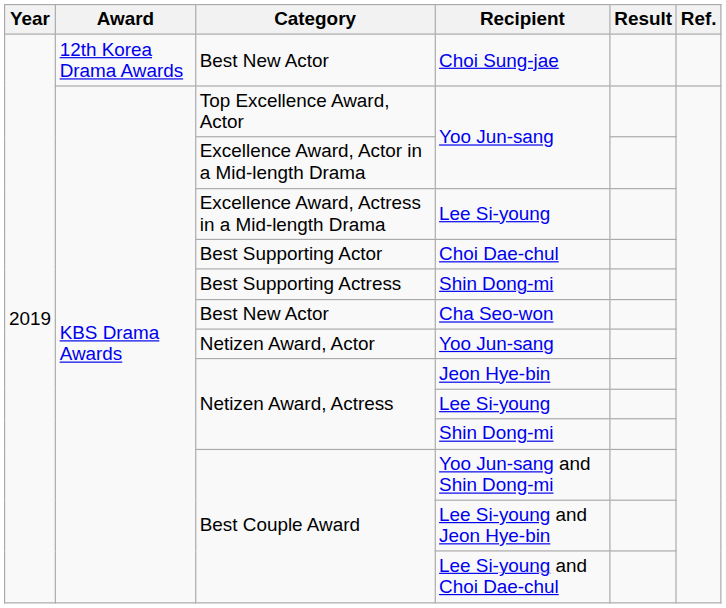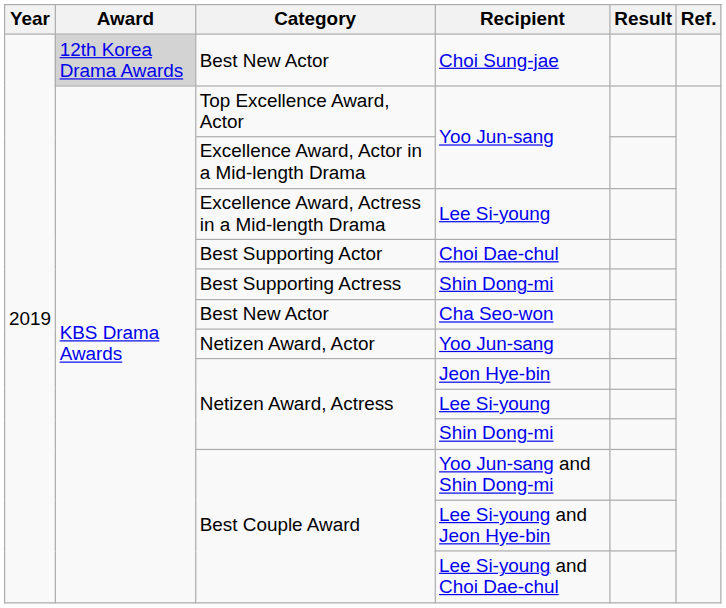(121, 60) no background -> (121, 60) lightgrey background
